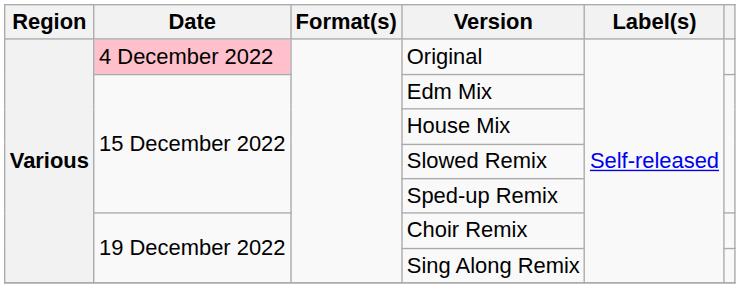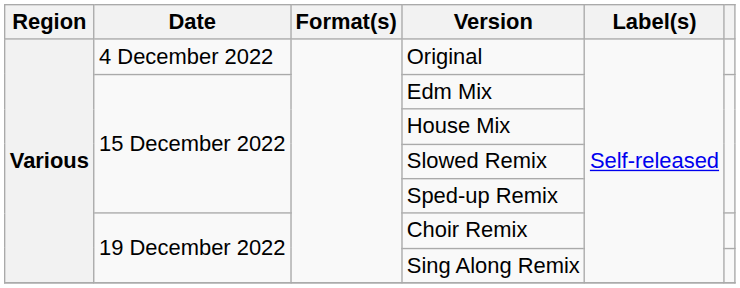(186, 56) pink background -> (186, 56) no background
